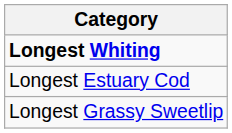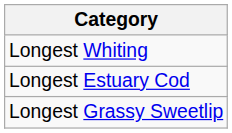(85, 50) bold -> (78, 50) normal
